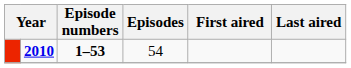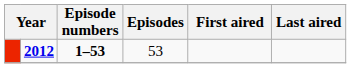(39, 51) 2010 -> (39, 51) 2012
(155, 51) 54 -> (155, 51) 53
